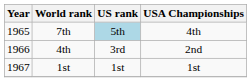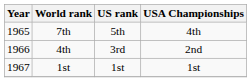(118, 31) lightblue background -> (118, 31) no background
